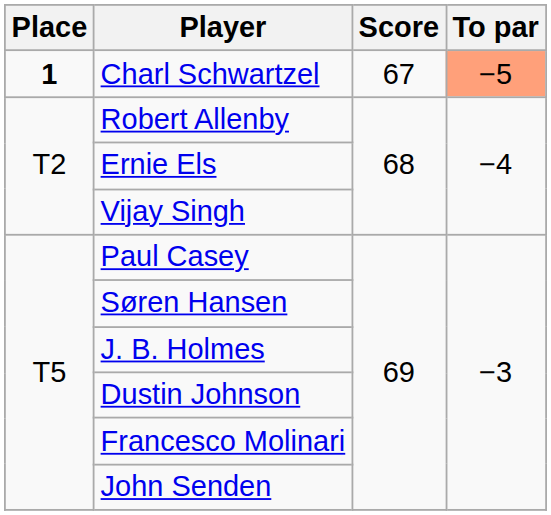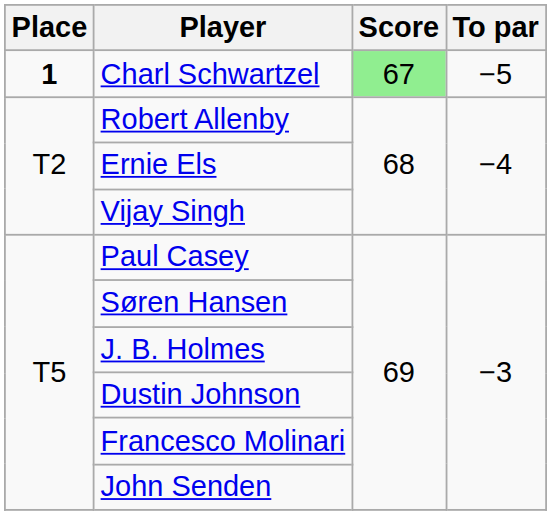(399, 73) no background -> (399, 73) lightgreen background
(496, 73) lightsalmon background -> (496, 73) no background
